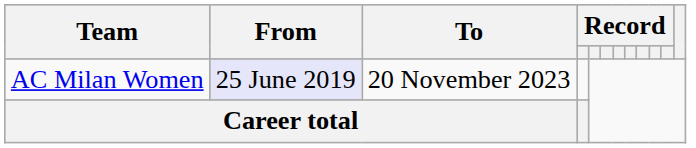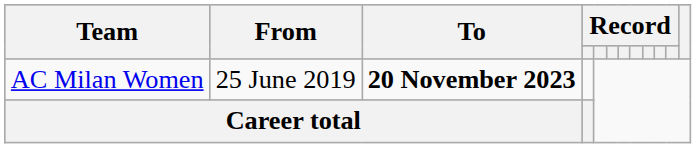(286, 79) lavender background -> (286, 79) no background
(469, 79) normal -> (472, 79) bold
